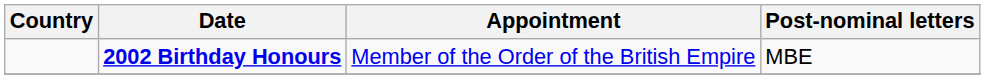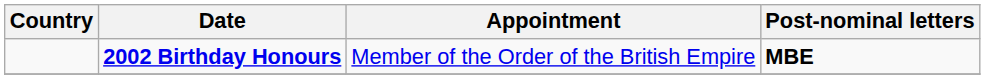(789, 56) normal -> (790, 56) bold
